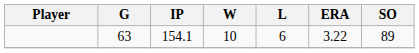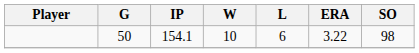(124, 36) 63 -> (124, 36) 50
(388, 36) 89 -> (388, 36) 98
